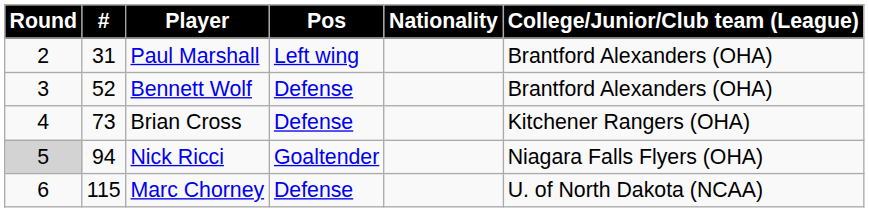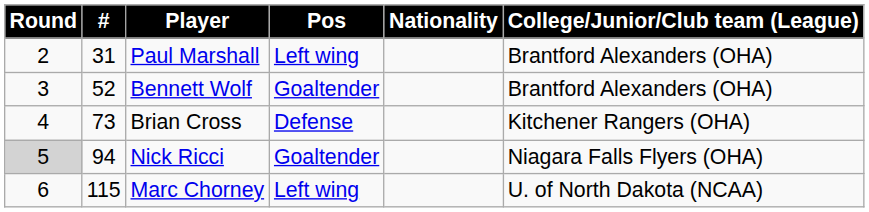(314, 88) Defense -> (327, 88) Goaltender
(314, 190) Defense -> (317, 190) Left wing
